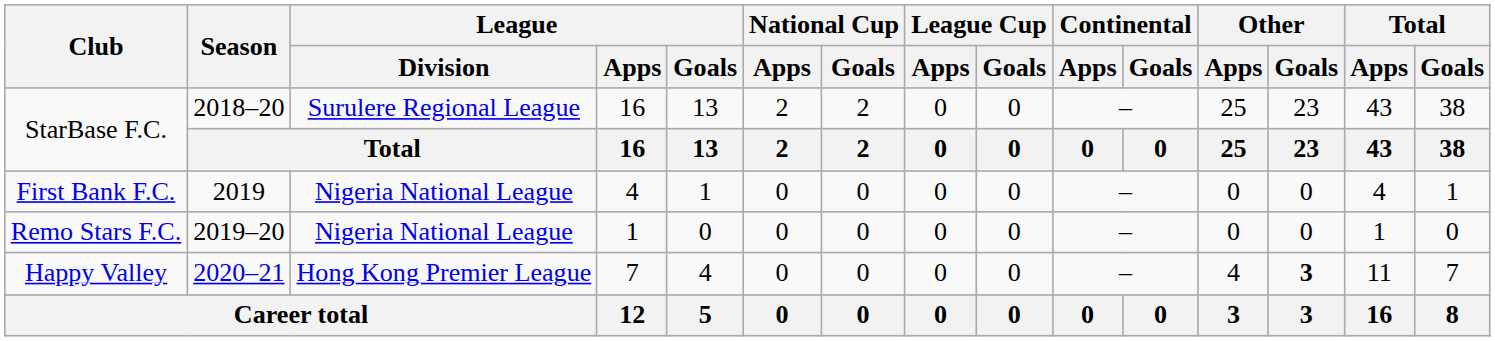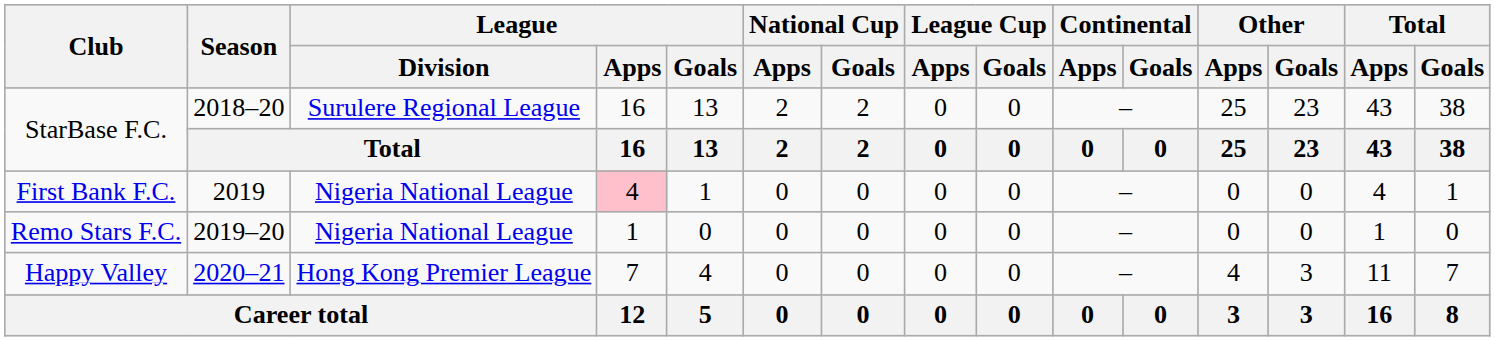(632, 190) no background -> (632, 190) pink background
(1306, 273) bold -> (1306, 273) normal
